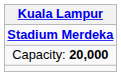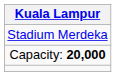(60, 34) bold -> (58, 34) normal
